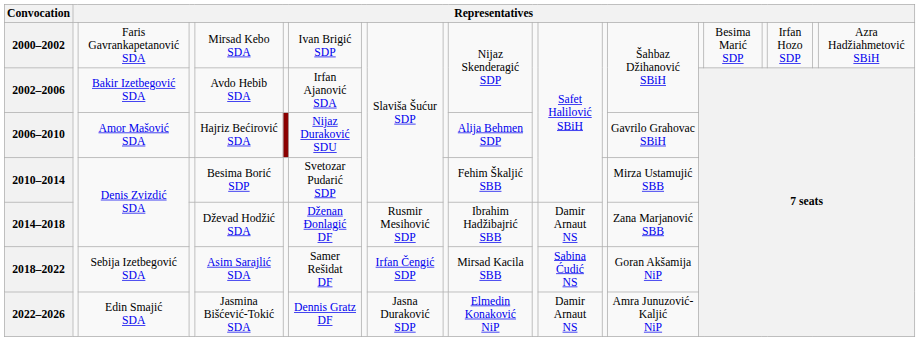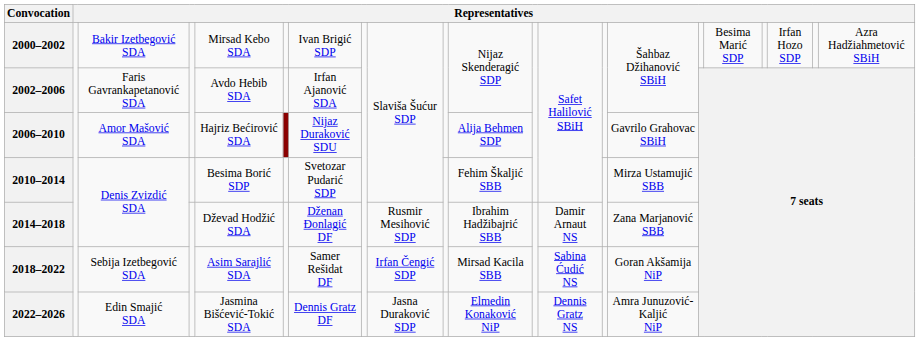(134, 45) Faris Gavrankapetanović SDA -> (134, 45) Bakir Izetbegović SDA
(134, 90) Bakir Izetbegović SDA -> (134, 90) Faris Gavrankapetanović SDA
(570, 314) Damir Arnaut NS -> (570, 314) Dennis Gratz NS
